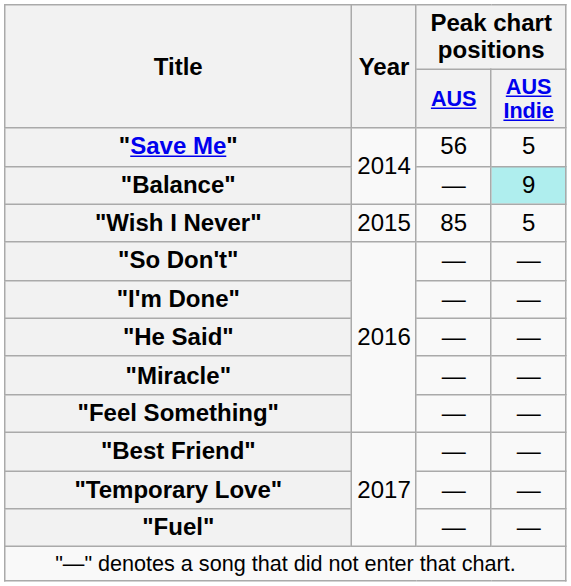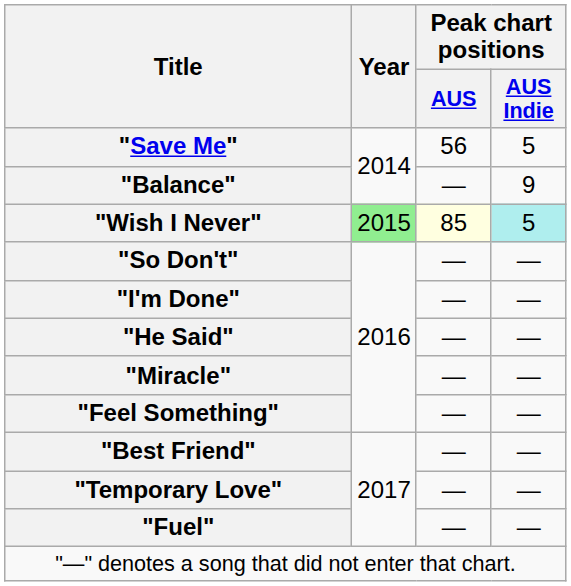(529, 184) paleturquoise background -> (529, 184) no background
(384, 222) no background -> (384, 222) lightgreen background
(454, 222) no background -> (454, 222) lightyellow background
(529, 222) no background -> (529, 222) paleturquoise background
